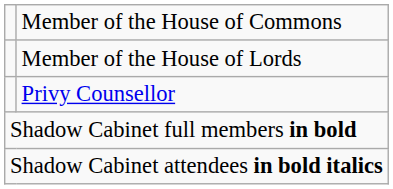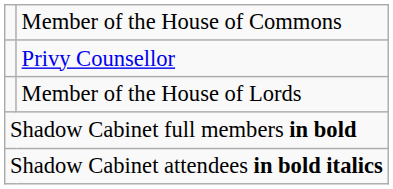rows swapped: (162, 58) <-> (98, 93)
